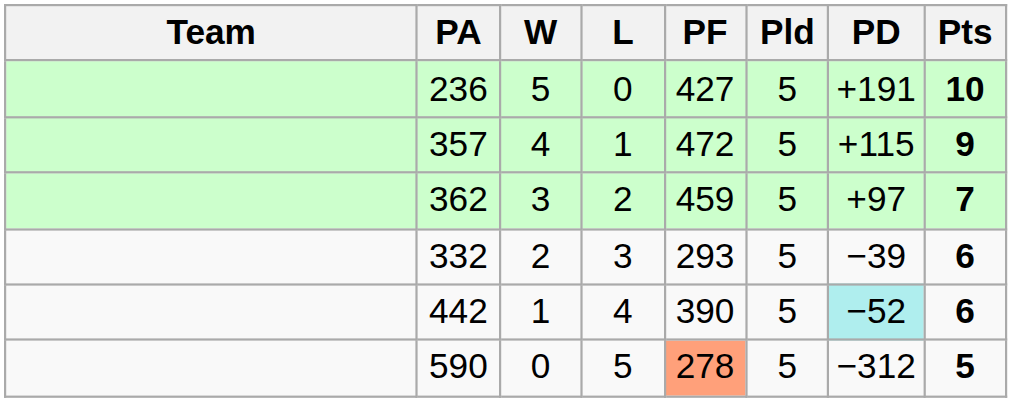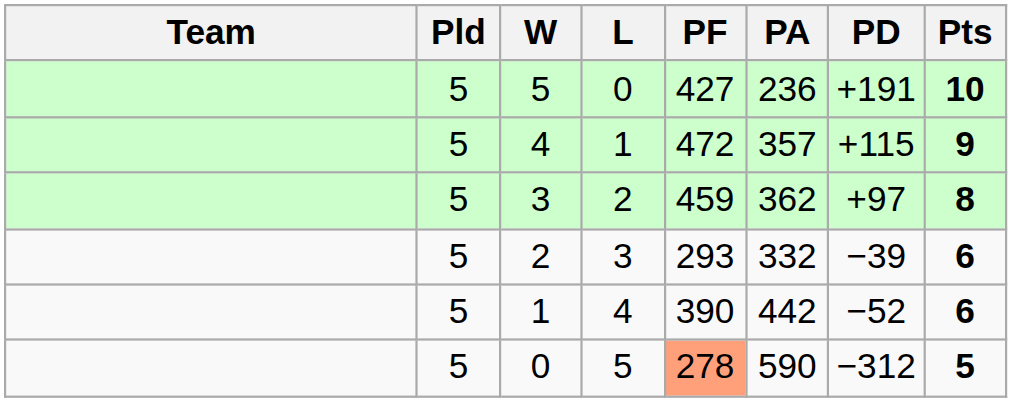columns swapped: (787, 32) <-> (458, 32)
(965, 199) 7 -> (965, 199) 8
(876, 311) paleturquoise background -> (876, 311) no background
